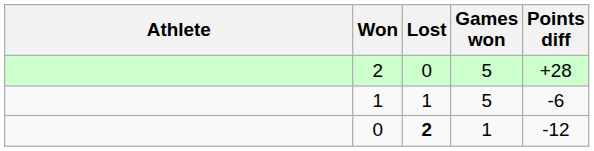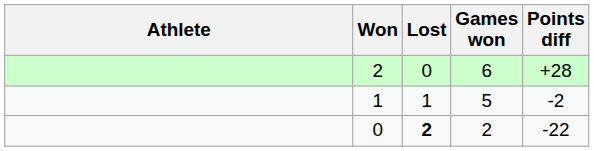(487, 70) 5 -> (487, 70) 6
(556, 100) -6 -> (556, 100) -2
(487, 130) 1 -> (487, 130) 2
(556, 130) -12 -> (556, 130) -22
